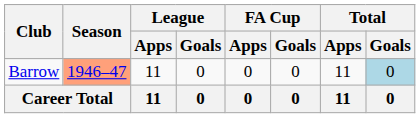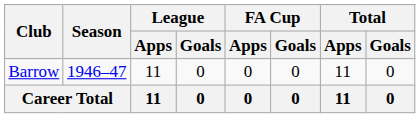(97, 71) lightsalmon background -> (97, 71) no background
(390, 71) lightblue background -> (390, 71) no background
